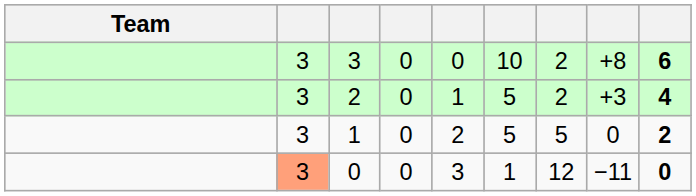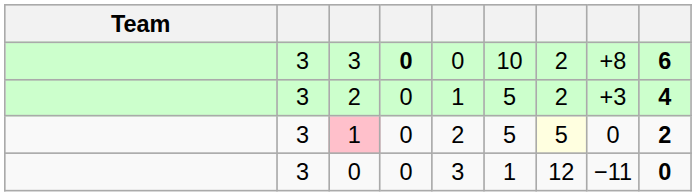(406, 61) normal -> (406, 61) bold
(354, 135) no background -> (354, 135) pink background
(561, 135) no background -> (561, 135) lightyellow background
(302, 172) lightsalmon background -> (302, 172) no background
